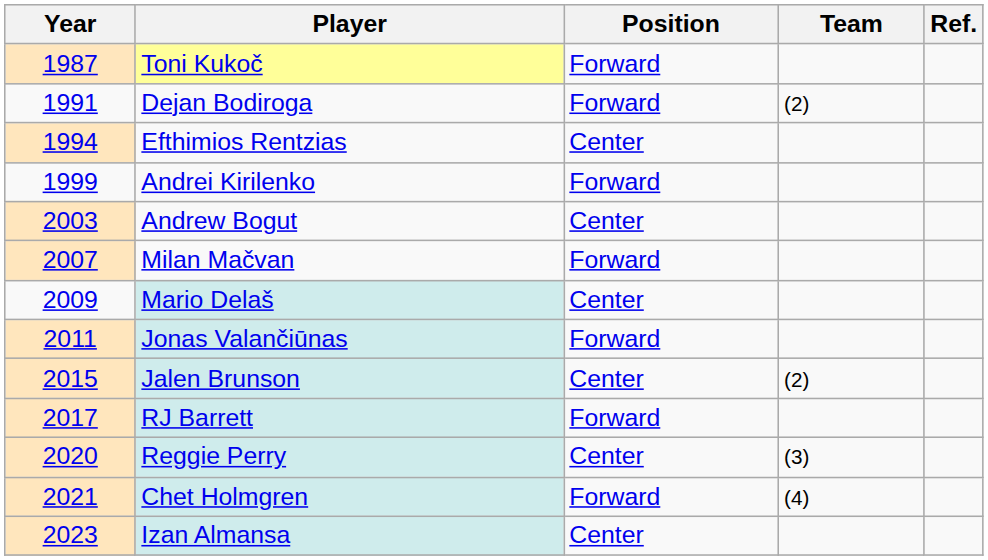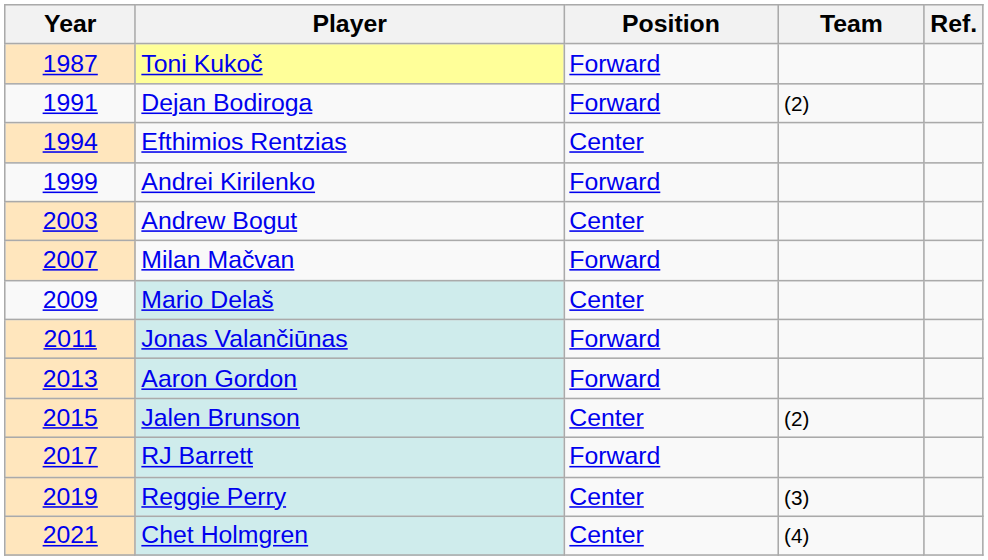+ row: (219, 378)
(70, 456) 2020 -> (70, 496) 2019
(615, 496) Forward -> (607, 535) Center
- row: (216, 535)
